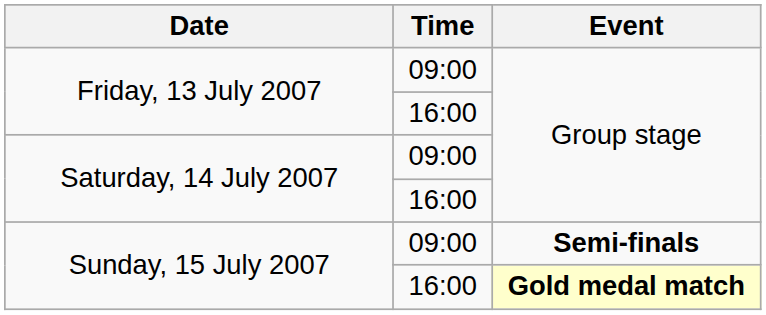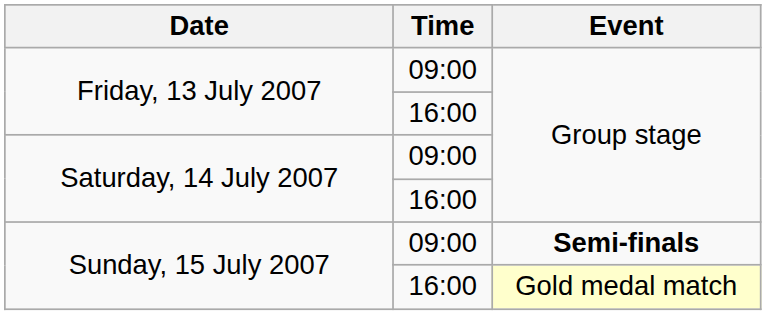(626, 286) bold -> (626, 286) normal
